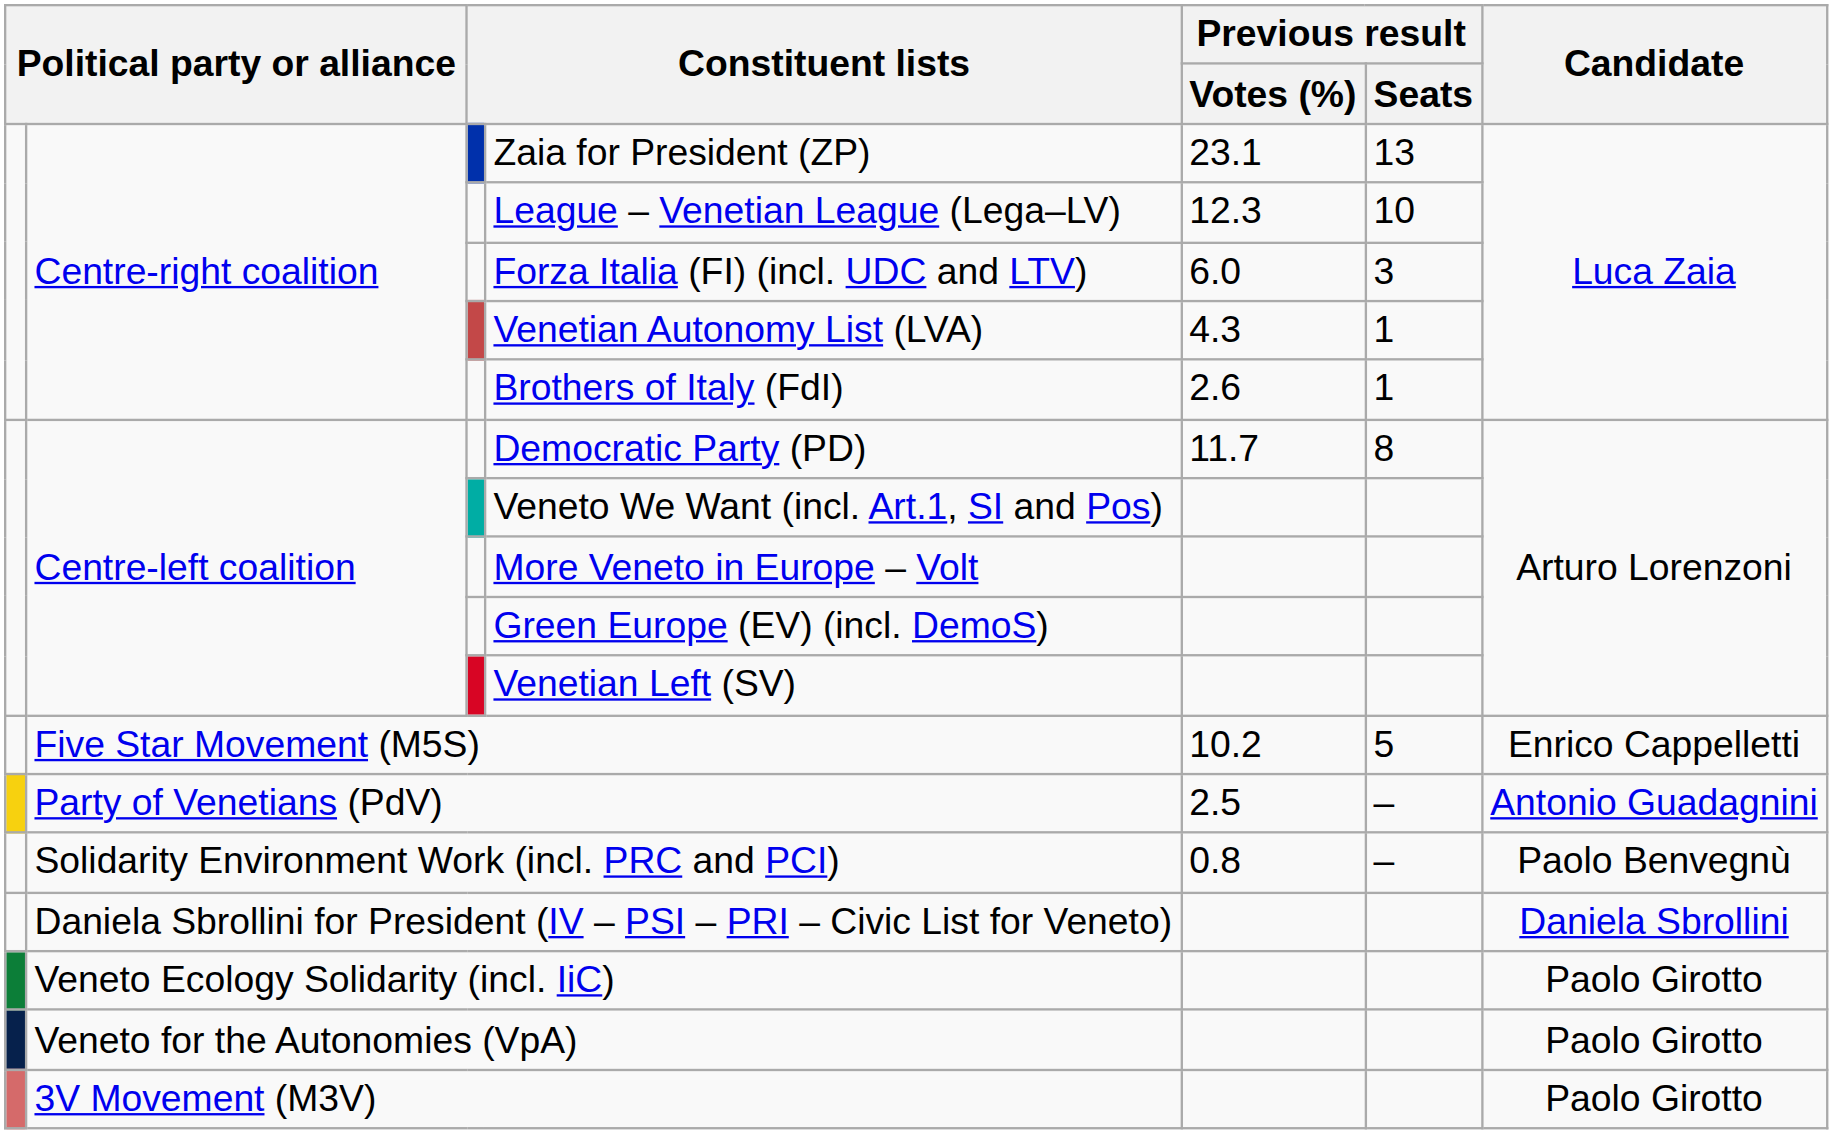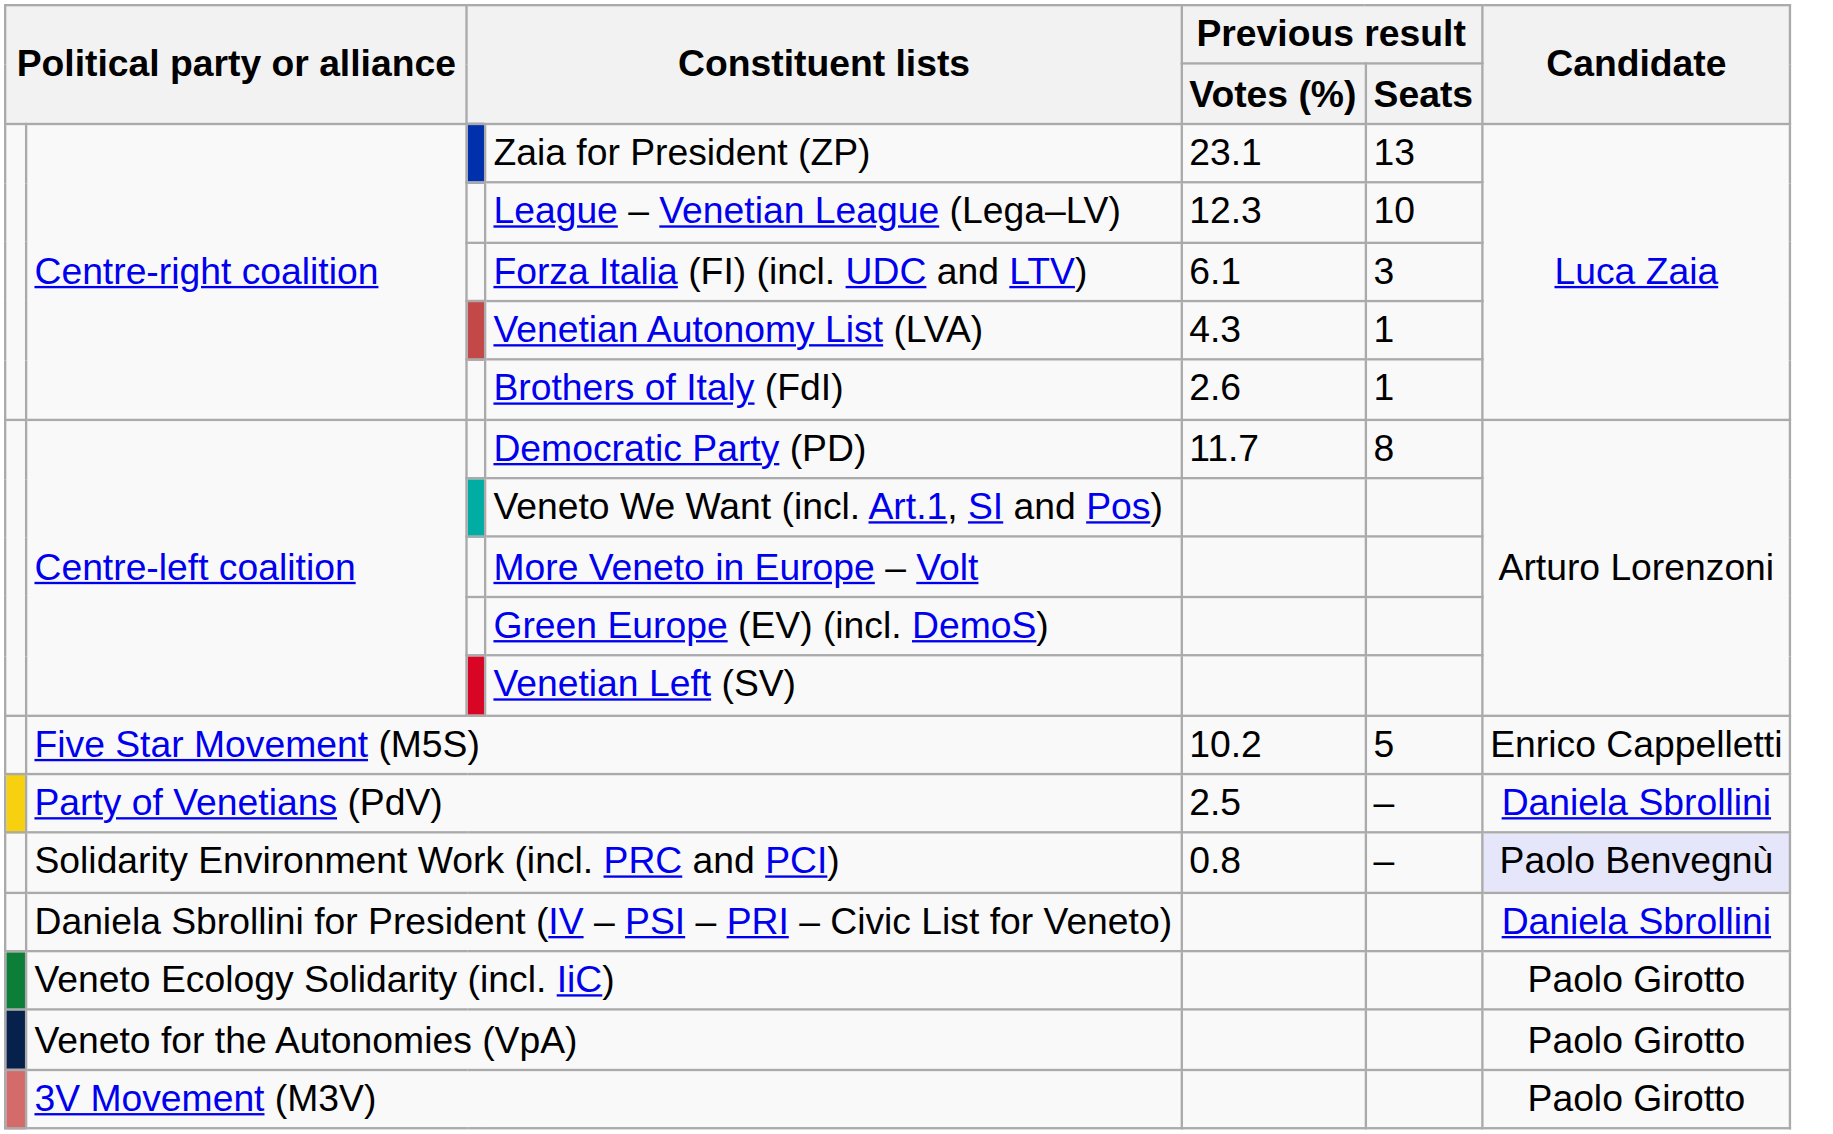(1215, 270) 6.0 -> (1215, 270) 6.1
(1654, 802) Antonio Guadagnini -> (1636, 802) Daniela Sbrollini
(1654, 861) no background -> (1636, 861) lavender background
